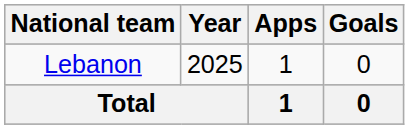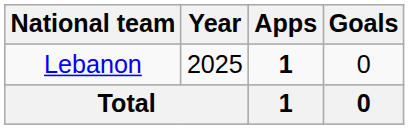(286, 64) normal -> (286, 64) bold
